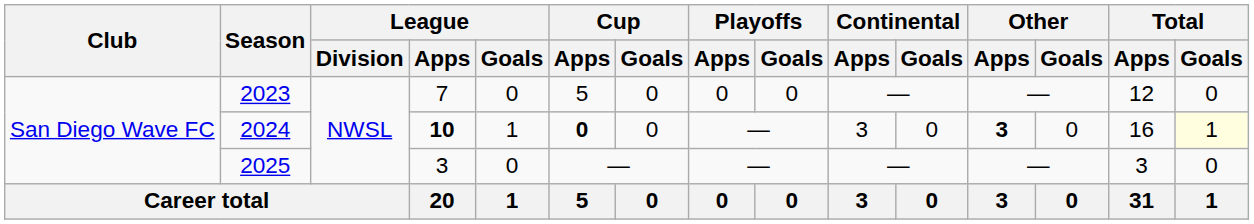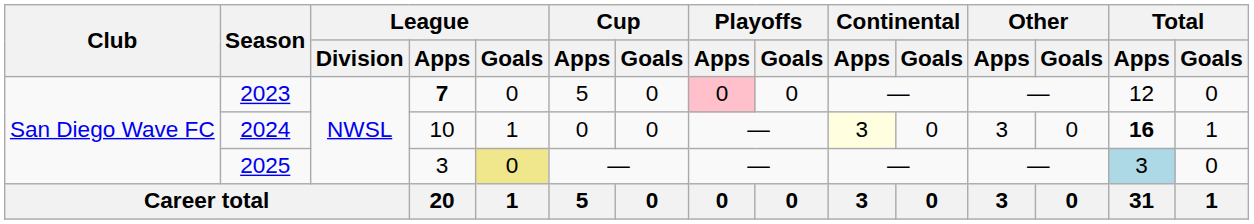(442, 93) normal -> (442, 93) bold
(722, 93) no background -> (722, 93) pink background
(442, 129) bold -> (442, 129) normal
(582, 129) bold -> (582, 129) normal
(862, 129) no background -> (862, 129) lightyellow background
(1002, 129) bold -> (1002, 129) normal
(1142, 129) normal -> (1142, 129) bold
(1212, 129) lightyellow background -> (1212, 129) no background
(512, 165) no background -> (512, 165) khaki background
(1142, 165) no background -> (1142, 165) lightblue background
